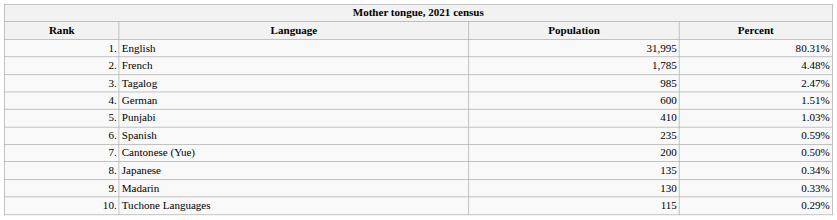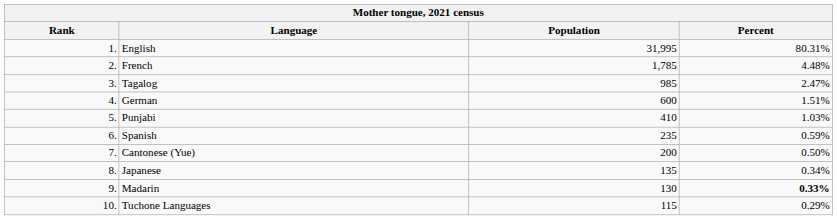(815, 188) normal -> (814, 188) bold
